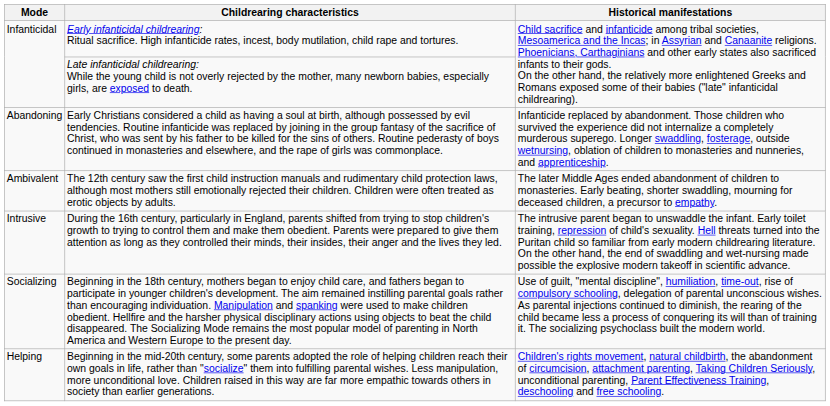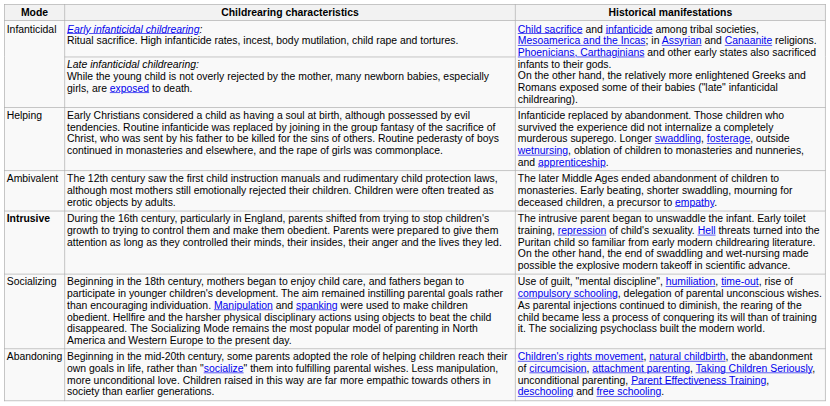(34, 115) Abandoning -> (24, 115) Helping
(26, 219) normal -> (28, 219) bold
(24, 357) Helping -> (34, 357) Abandoning
